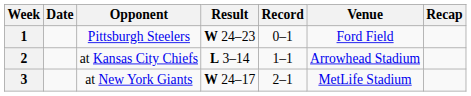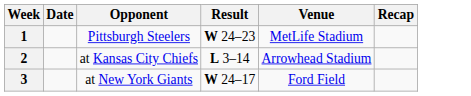- column: (283, 15)
(365, 36) Ford Field -> (316, 36) MetLife Stadium
(365, 79) MetLife Stadium -> (316, 79) Ford Field
